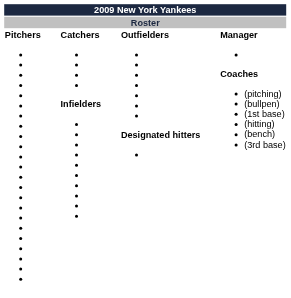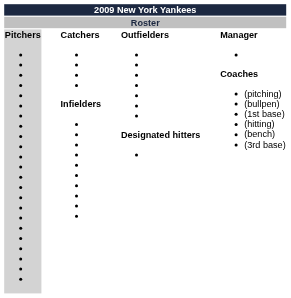(23, 157) no background -> (23, 157) lightgrey background
